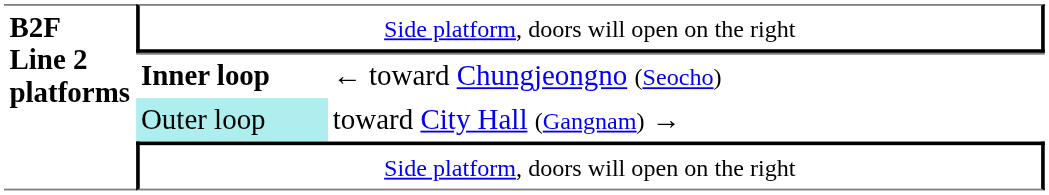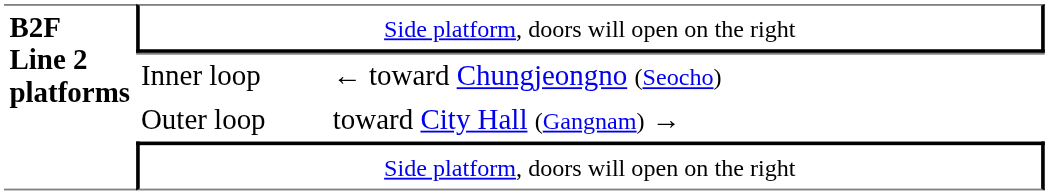(205, 75) bold -> (201, 75) normal
(203, 119) paleturquoise background -> (203, 119) no background
